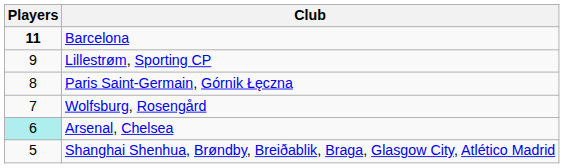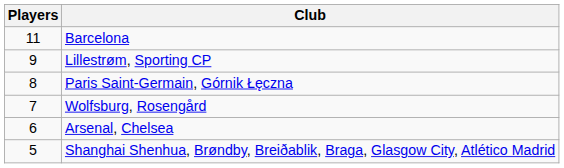(33, 38) bold -> (33, 38) normal
(33, 128) paleturquoise background -> (33, 128) no background
